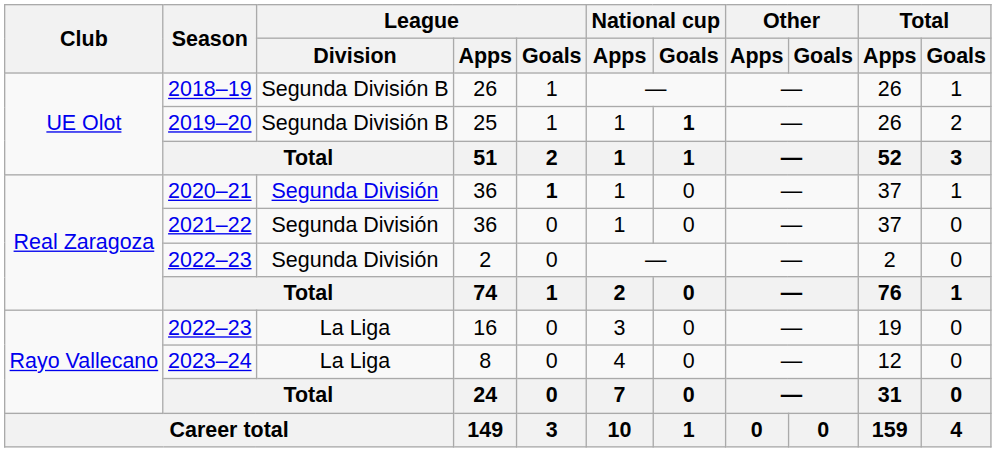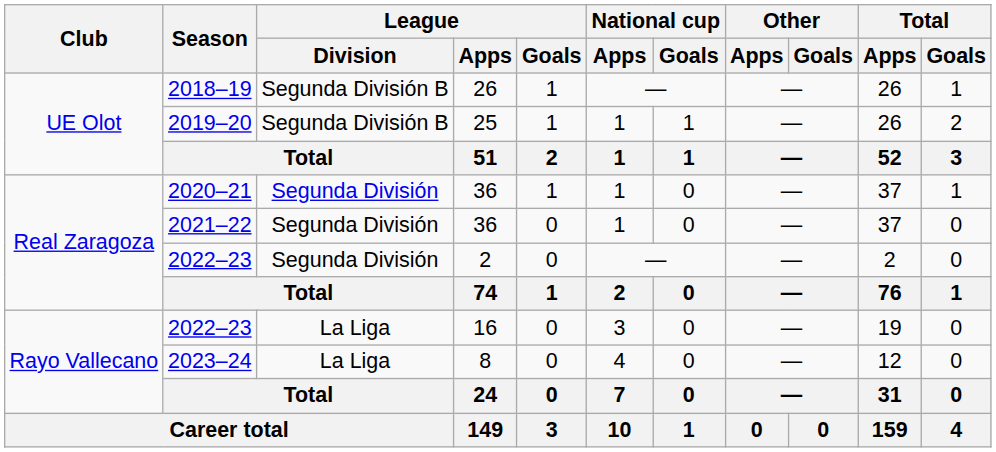(689, 123) bold -> (689, 123) normal
(552, 191) bold -> (552, 191) normal
